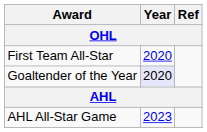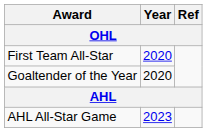(157, 76) lavender background -> (157, 76) no background
